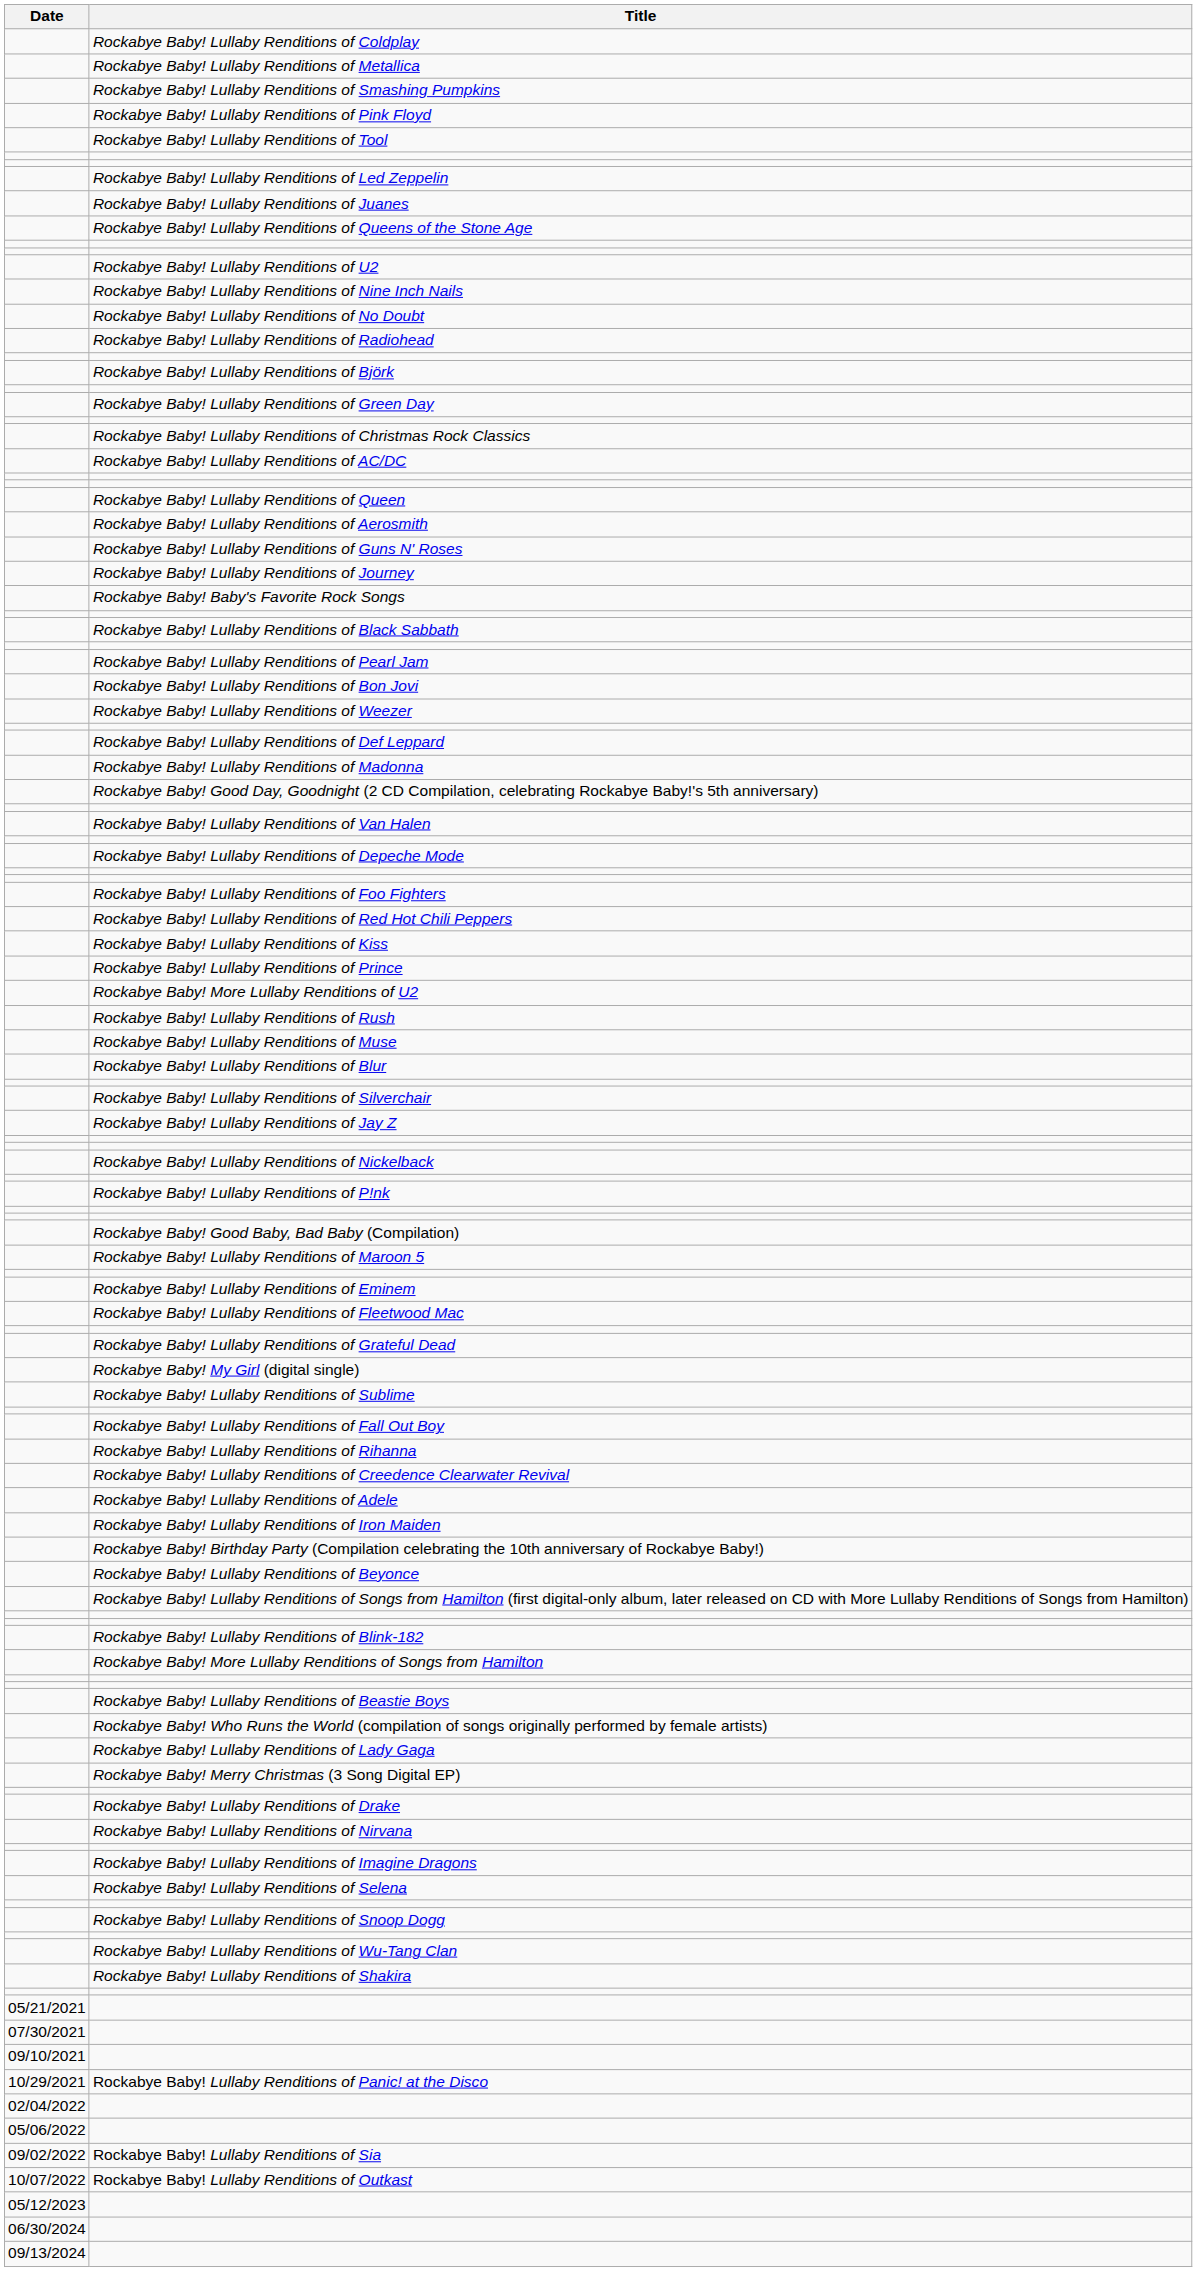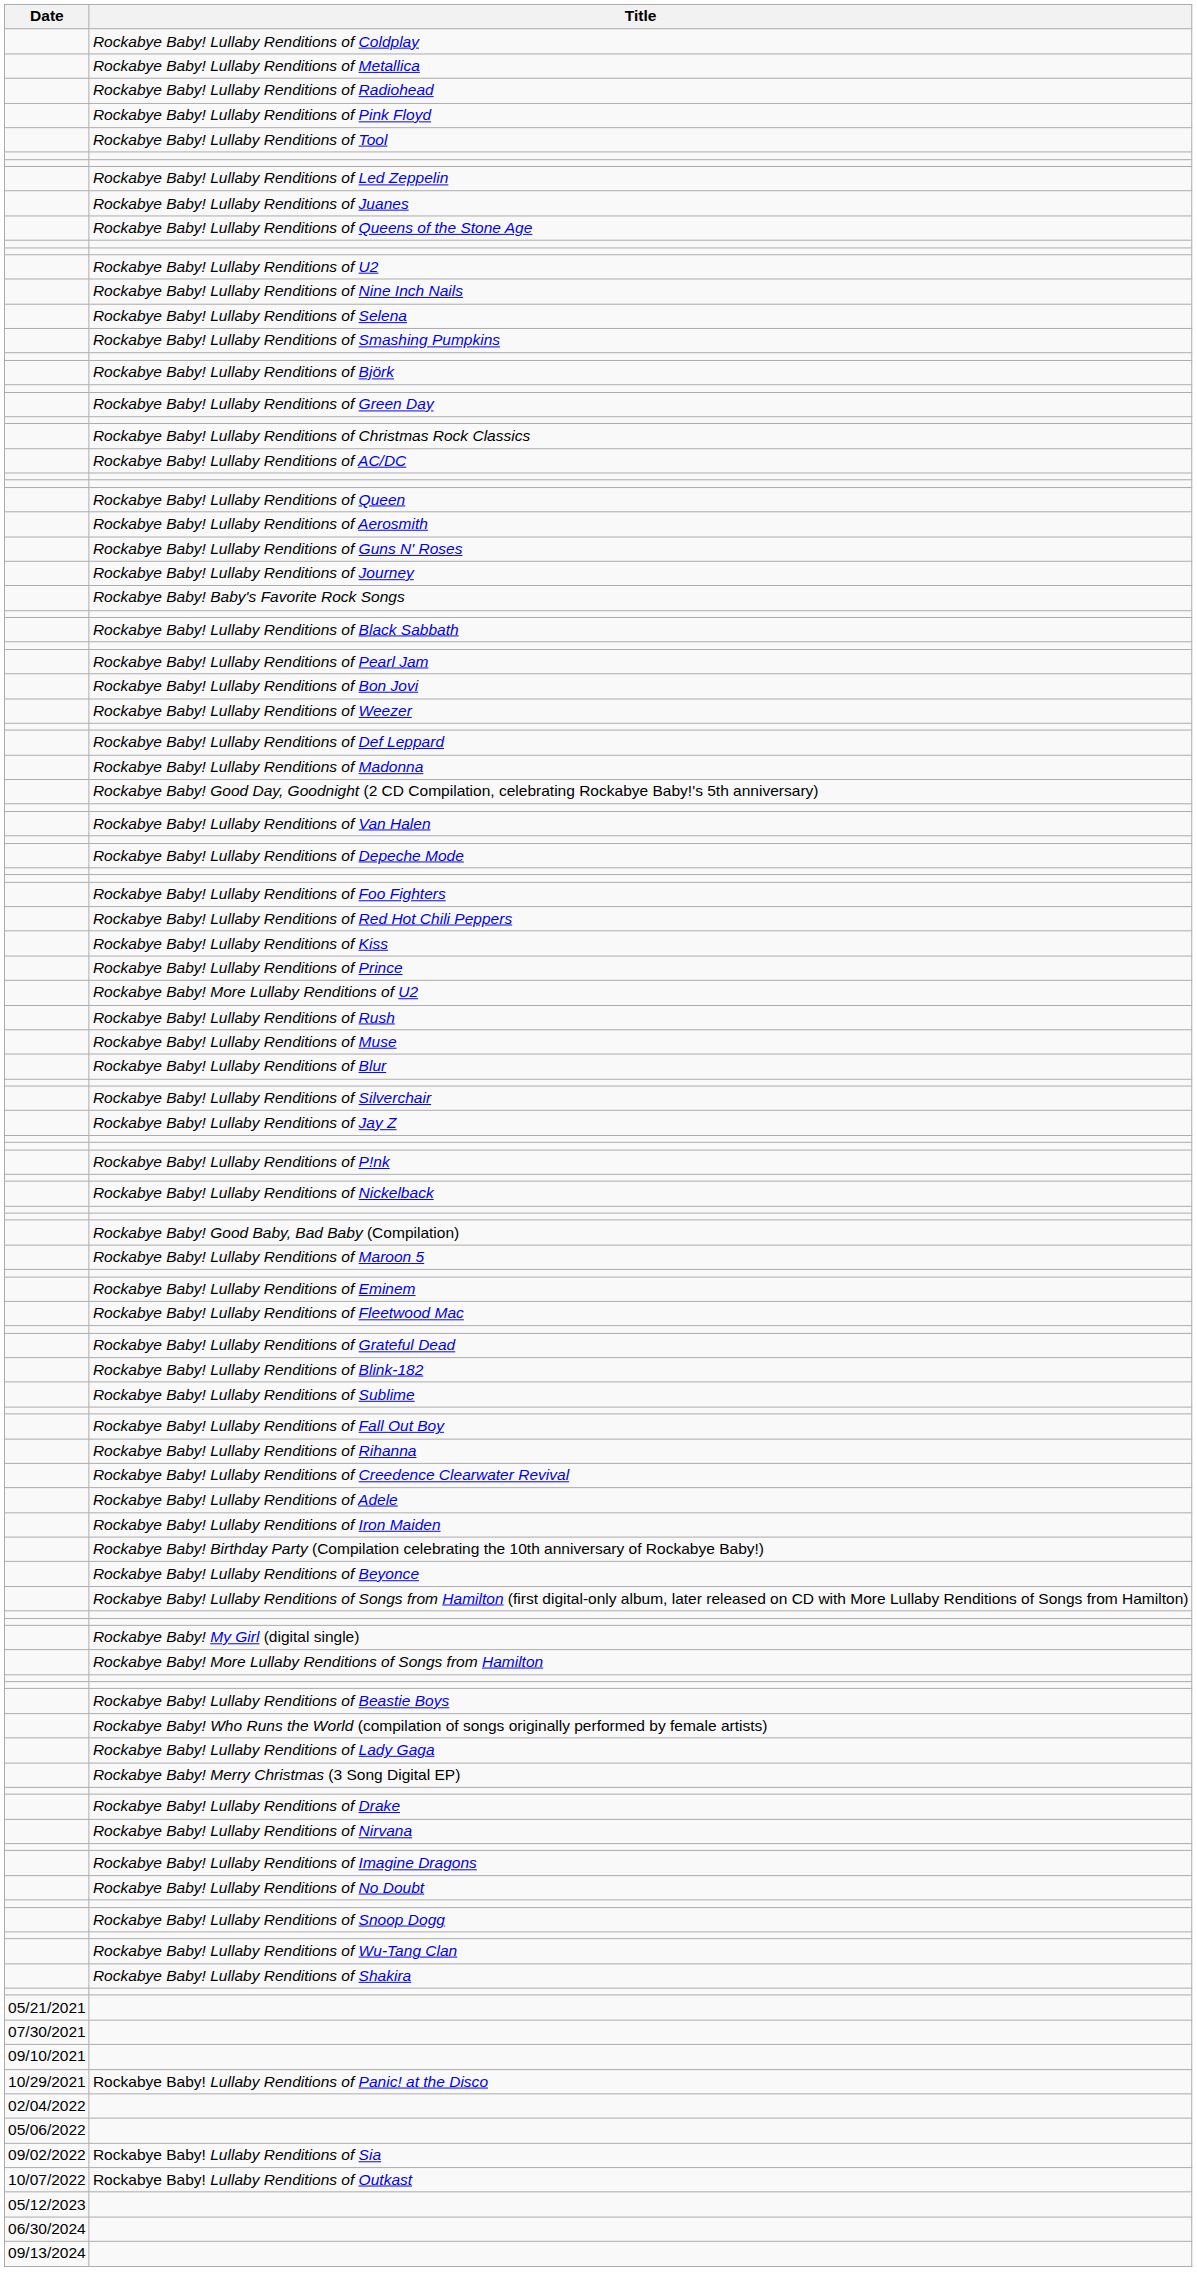(296, 90) Rockabye Baby! Lullaby Renditions of Smashing Pumpkins -> (263, 90) Rockabye Baby! Lullaby Renditions of Radiohead
(259, 316) Rockabye Baby! Lullaby Renditions of No Doubt -> (250, 316) Rockabye Baby! Lullaby Renditions of Selena
(263, 340) Rockabye Baby! Lullaby Renditions of Radiohead -> (296, 340) Rockabye Baby! Lullaby Renditions of Smashing Pumpkins
(263, 1161) Rockabye Baby! Lullaby Renditions of Nickelback -> (241, 1161) Rockabye Baby! Lullaby Renditions of P!nk
(241, 1193) Rockabye Baby! Lullaby Renditions of P!nk -> (263, 1193) Rockabye Baby! Lullaby Renditions of Nickelback
(226, 1369) Rockabye Baby! My Girl (digital single) -> (258, 1369) Rockabye Baby! Lullaby Renditions of Blink-182
(258, 1637) Rockabye Baby! Lullaby Renditions of Blink-182 -> (226, 1637) Rockabye Baby! My Girl (digital single)
(250, 1887) Rockabye Baby! Lullaby Renditions of Selena -> (259, 1887) Rockabye Baby! Lullaby Renditions of No Doubt
